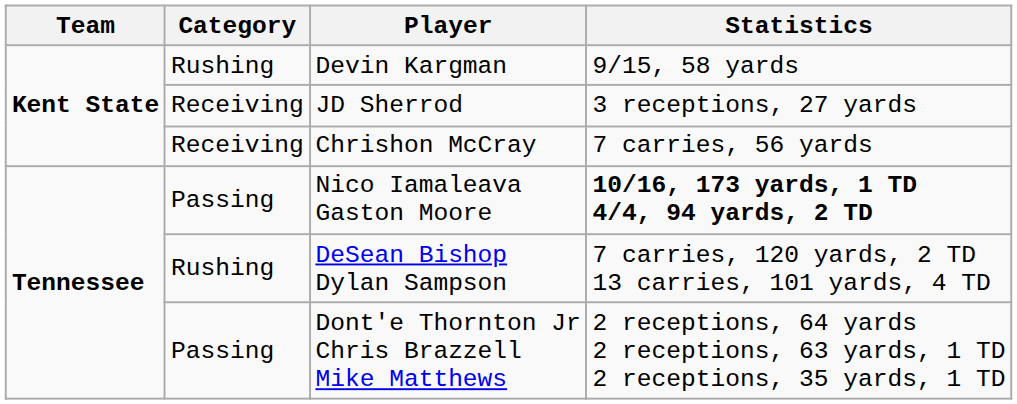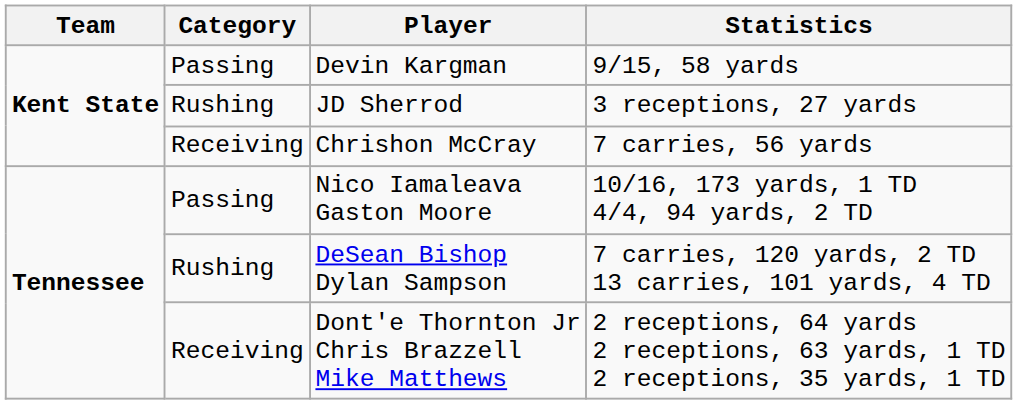(223, 66) Rushing -> (223, 66) Passing
(237, 106) Receiving -> (223, 106) Rushing
(755, 200) bold -> (755, 200) normal
(223, 351) Passing -> (237, 351) Receiving
